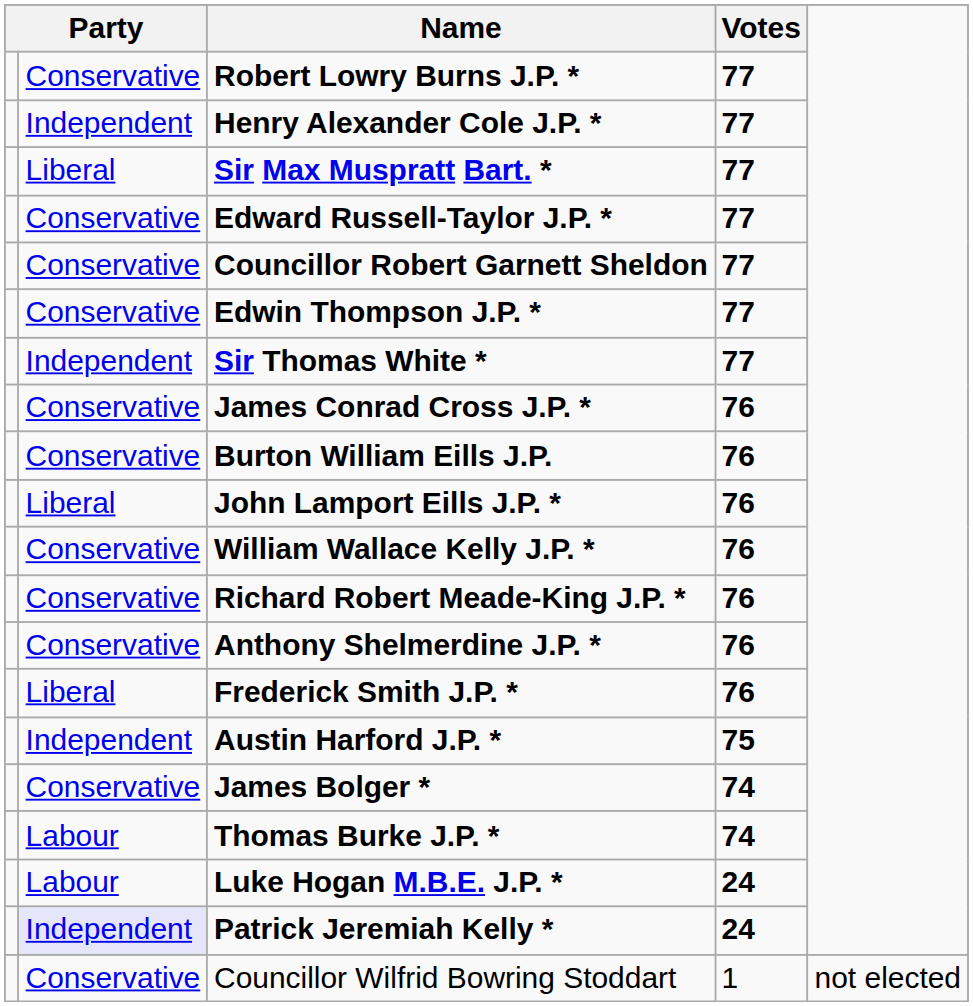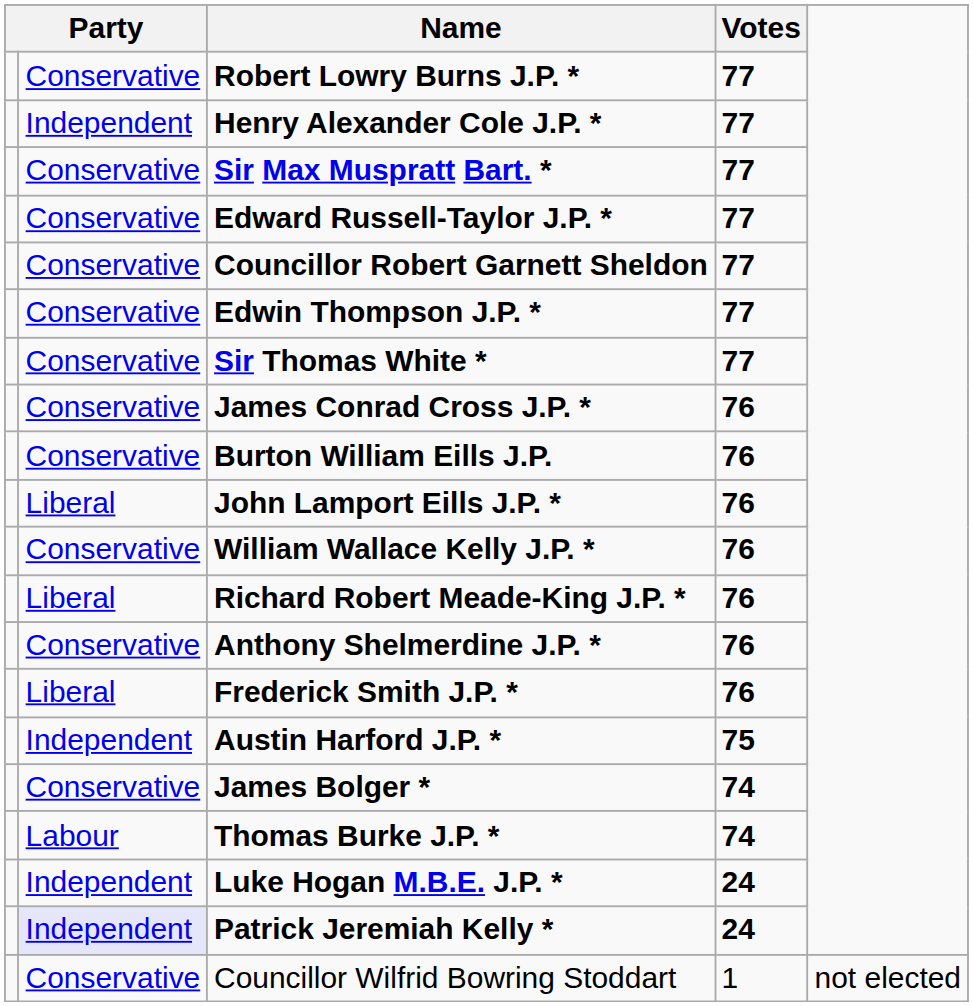(71, 170) Liberal -> (113, 170) Conservative
(109, 360) Independent -> (113, 360) Conservative
(113, 597) Conservative -> (71, 597) Liberal
(72, 882) Labour -> (109, 882) Independent
